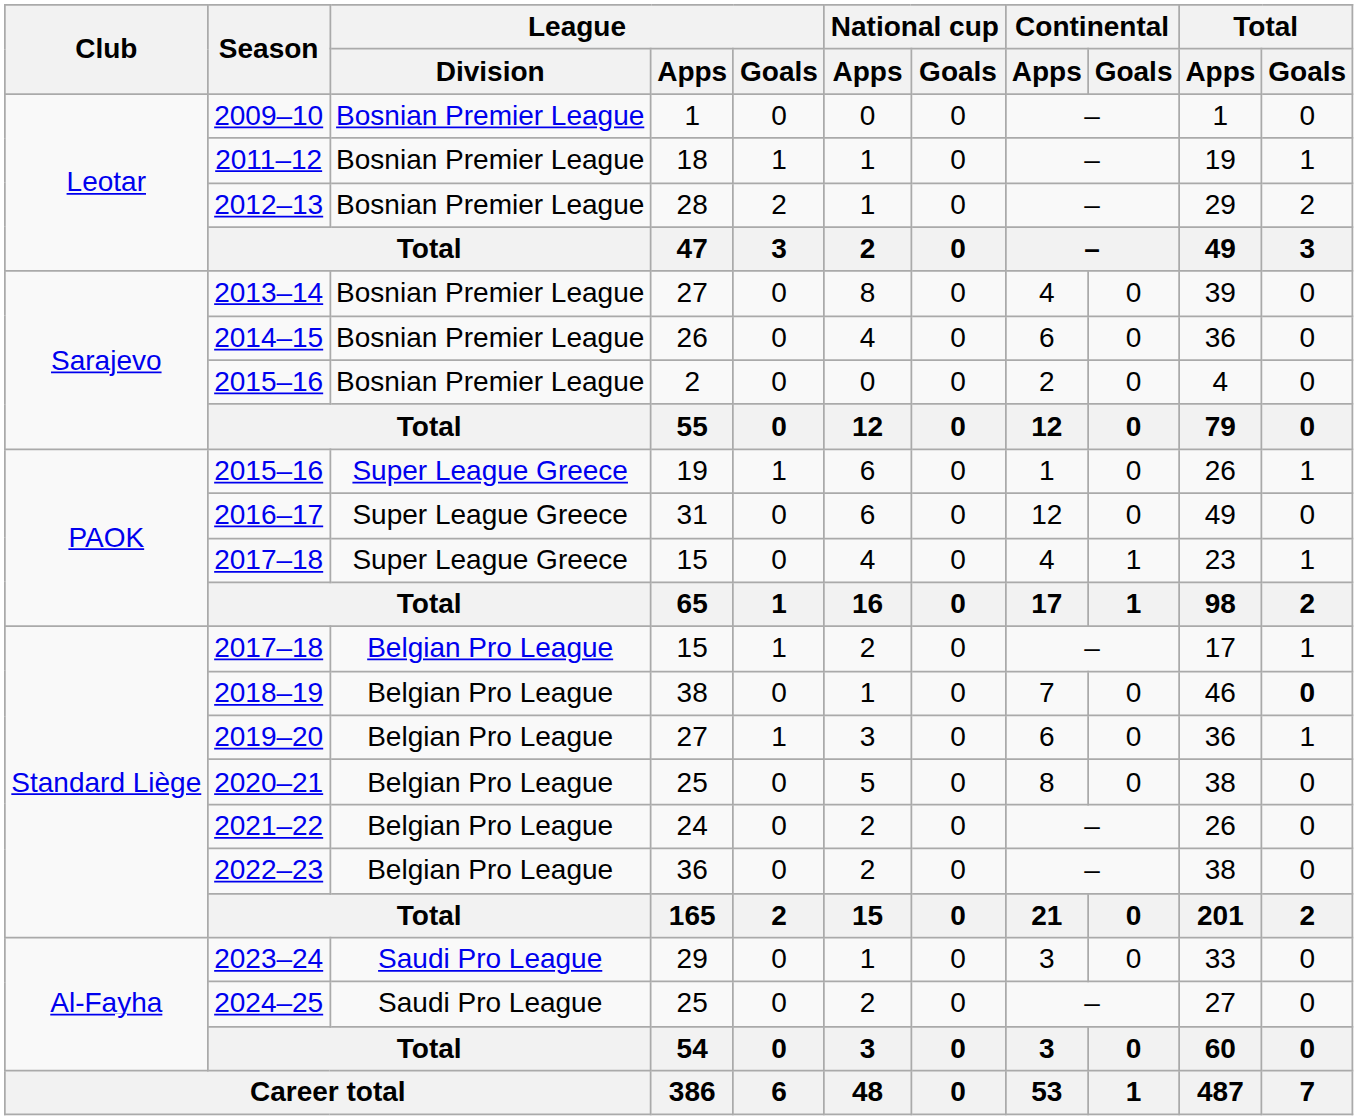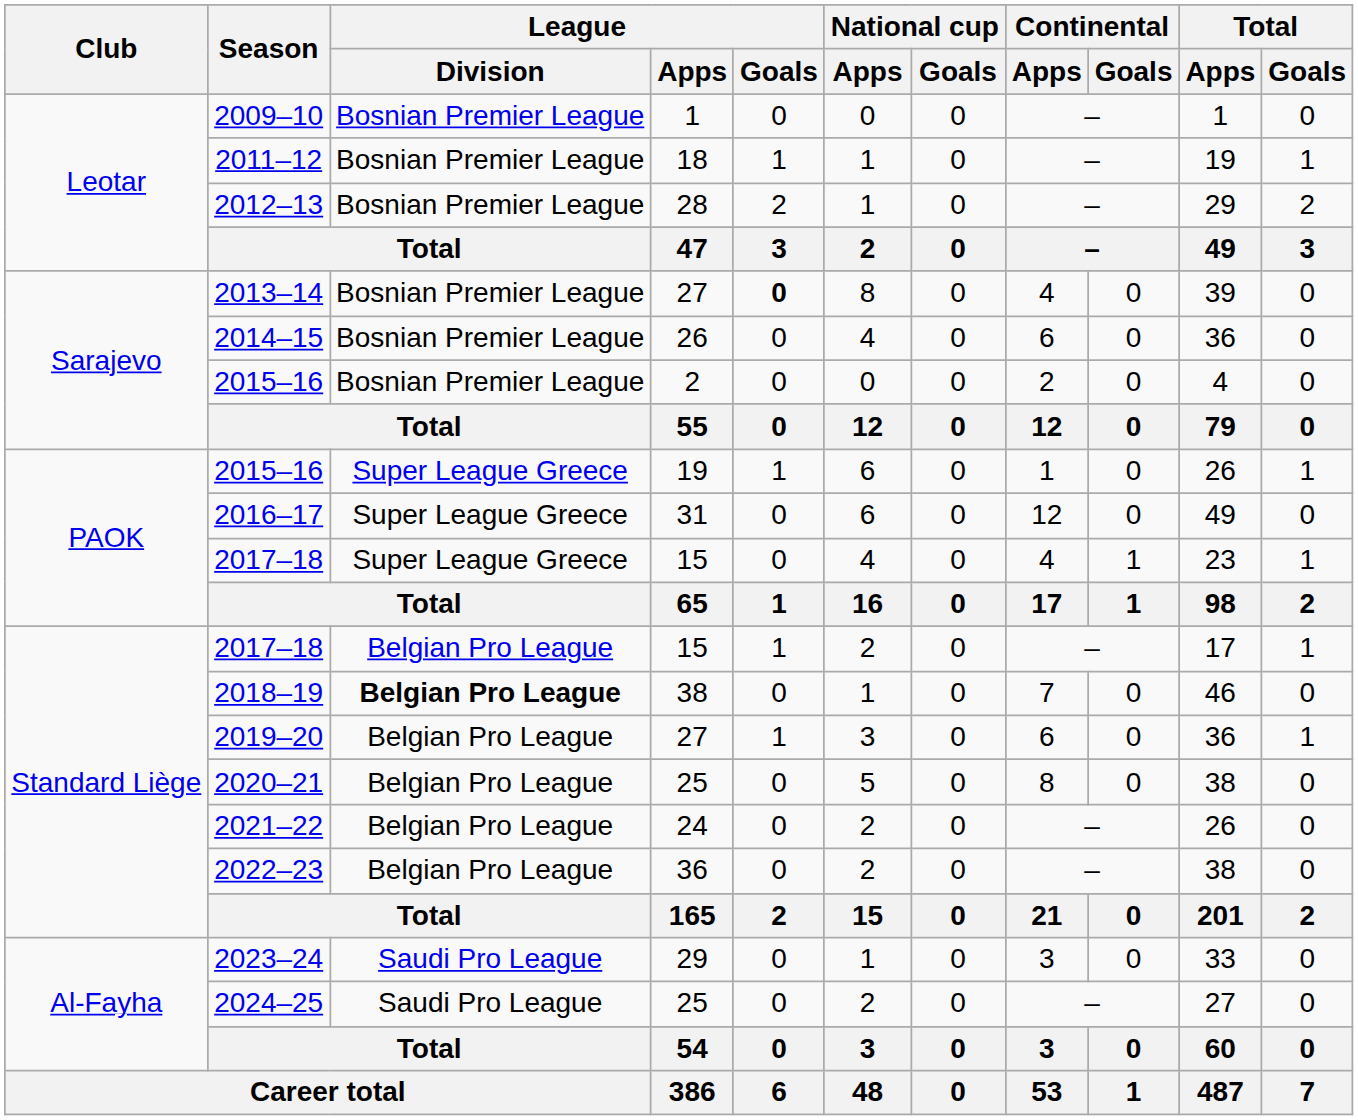(779, 293) normal -> (779, 293) bold
(490, 692) normal -> (490, 692) bold
(1307, 692) bold -> (1307, 692) normal
